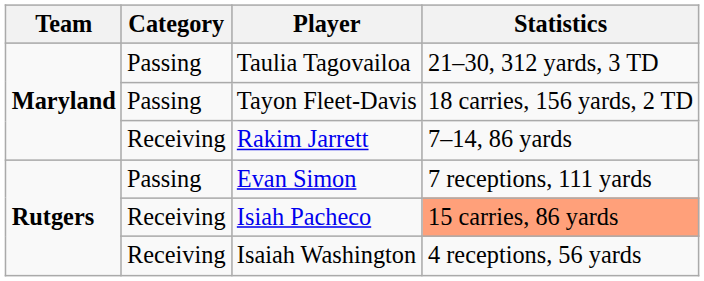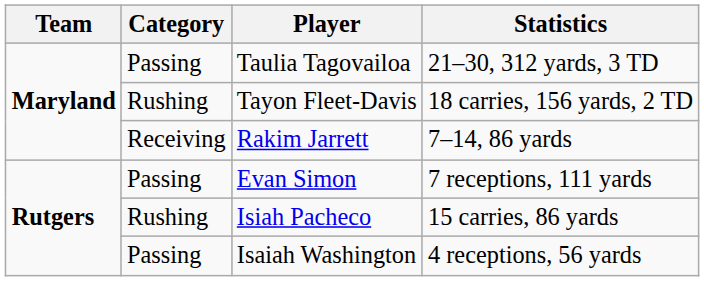(164, 101) Passing -> (168, 101) Rushing
(176, 216) Receiving -> (168, 216) Rushing
(523, 216) lightsalmon background -> (523, 216) no background
(176, 255) Receiving -> (164, 255) Passing
